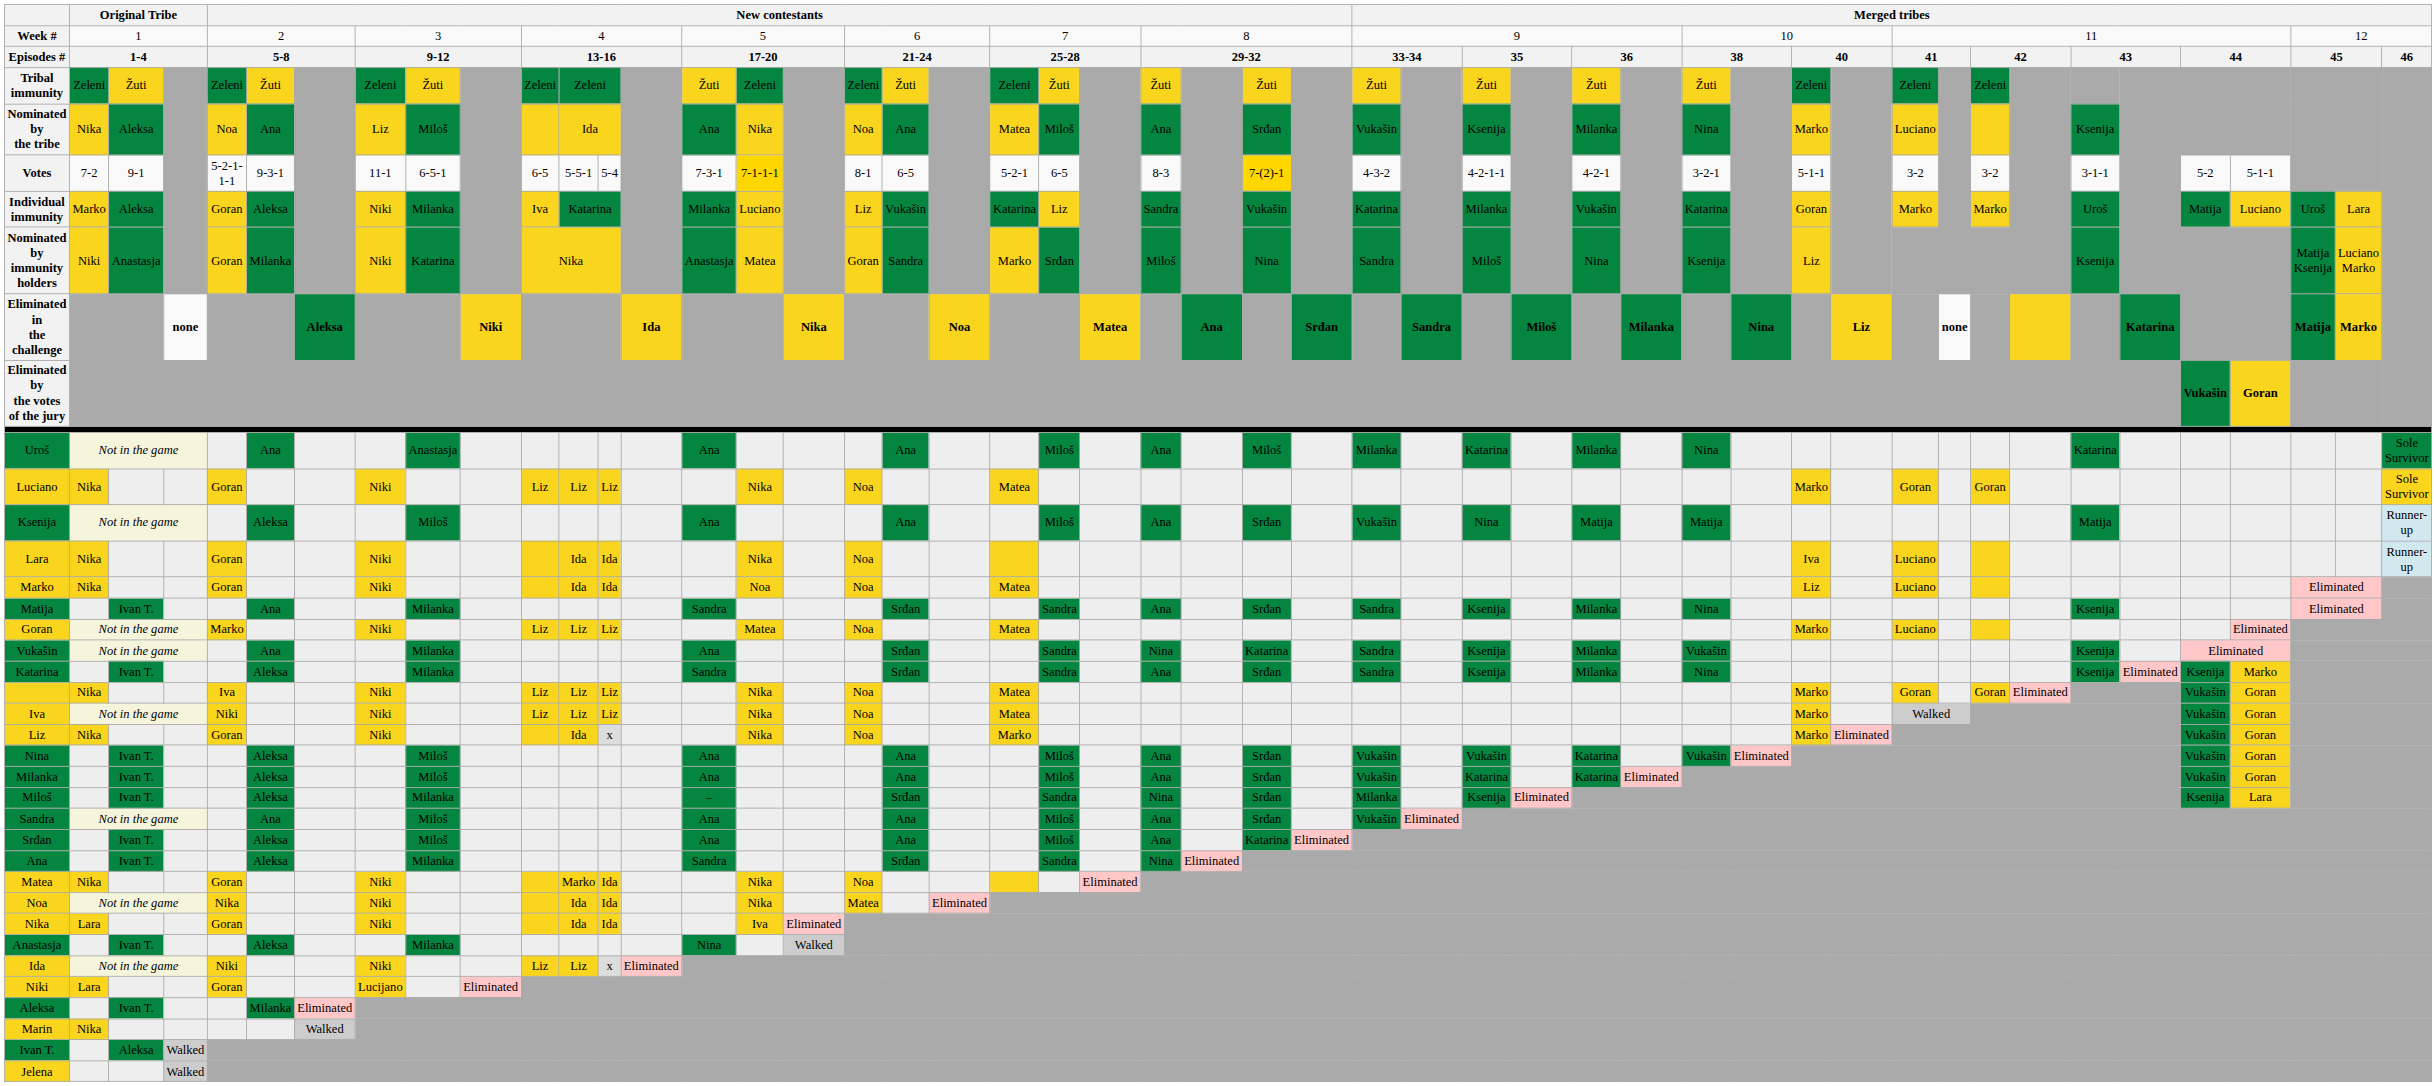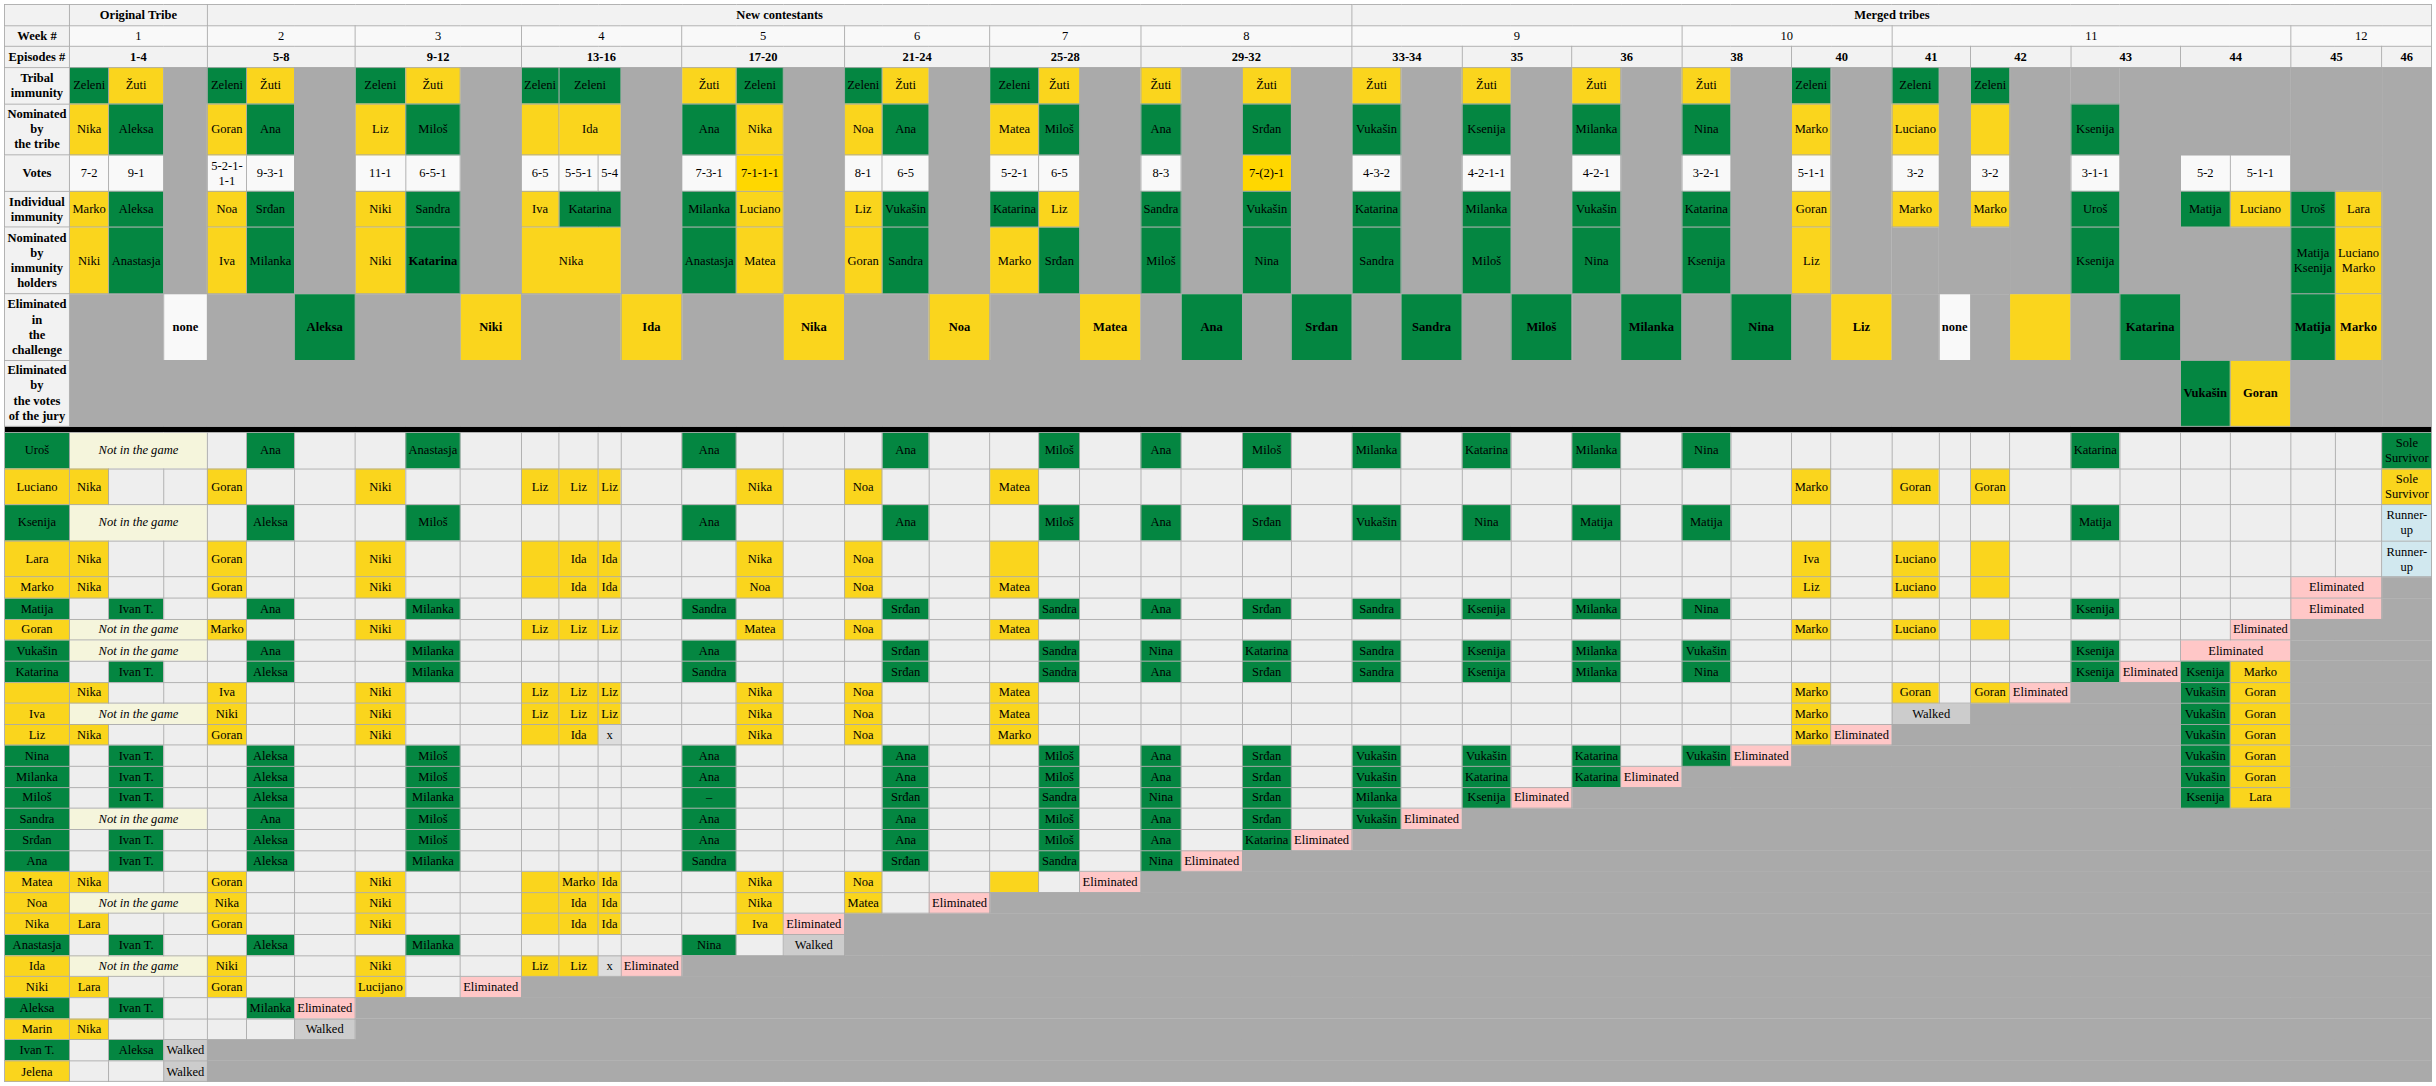(227, 129) Noa -> (227, 129) Goran
(227, 209) Goran -> (227, 209) Noa
(270, 209) Aleksa -> (270, 209) Srđan
(433, 209) Milanka -> (433, 209) Sandra
(227, 260) Goran -> (227, 260) Iva
(433, 260) normal -> (433, 260) bold
